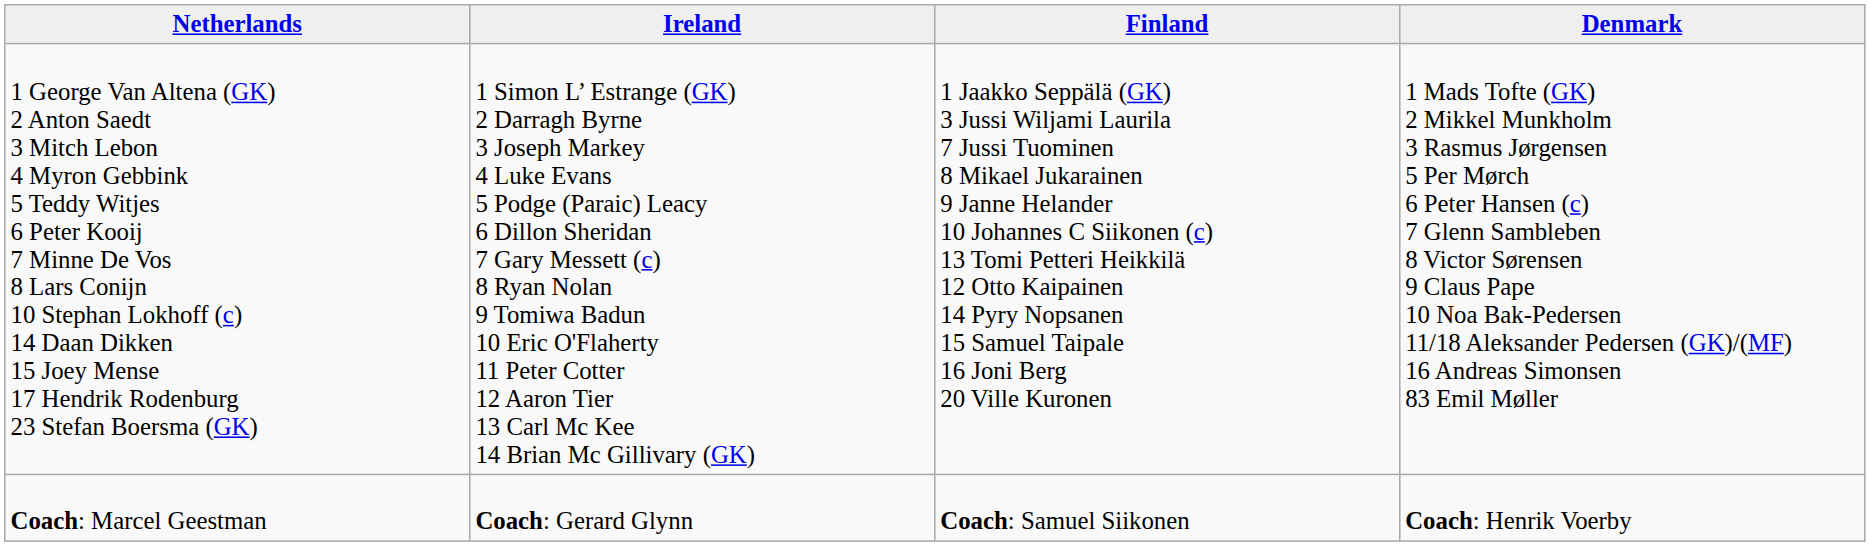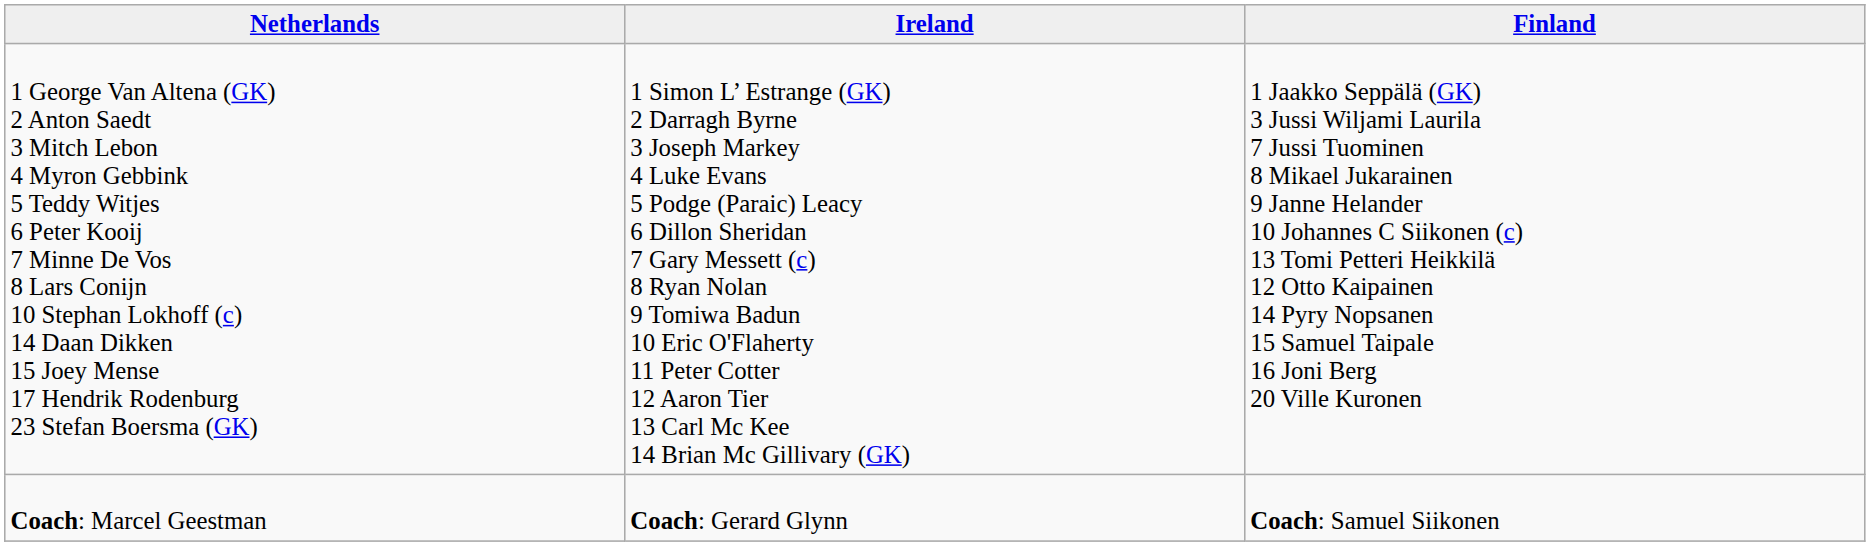- column: (1632, 24)
